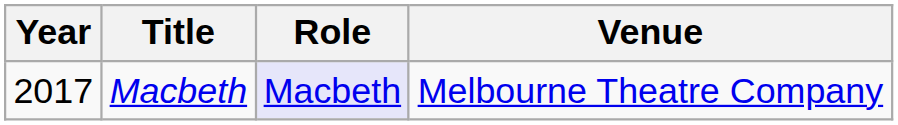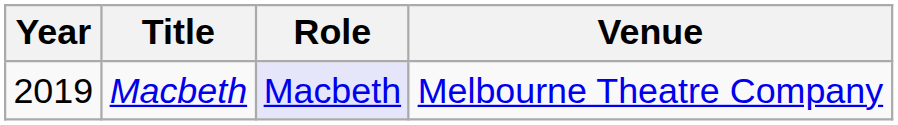(53, 89) 2017 -> (53, 89) 2019
